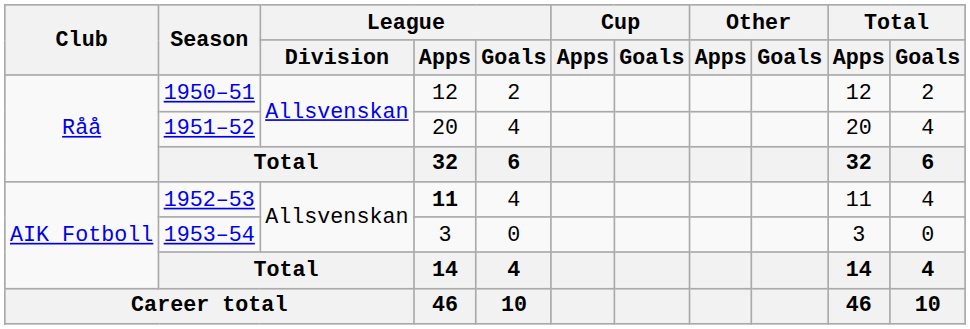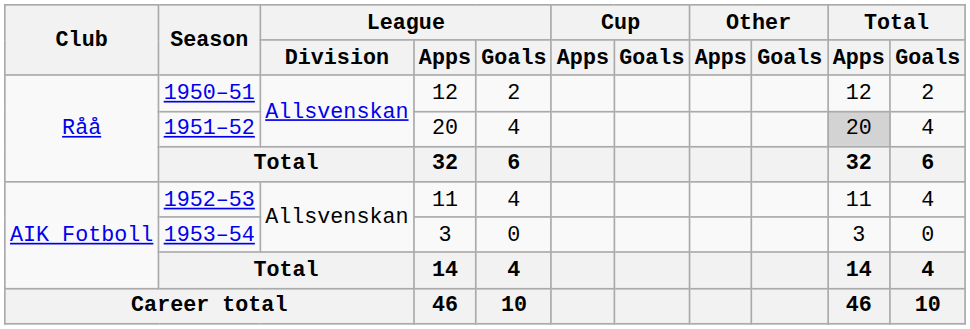(859, 129) no background -> (859, 129) lightgrey background
(445, 199) bold -> (445, 199) normal
